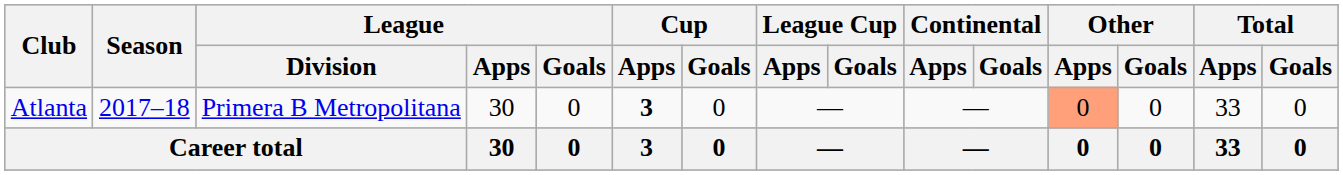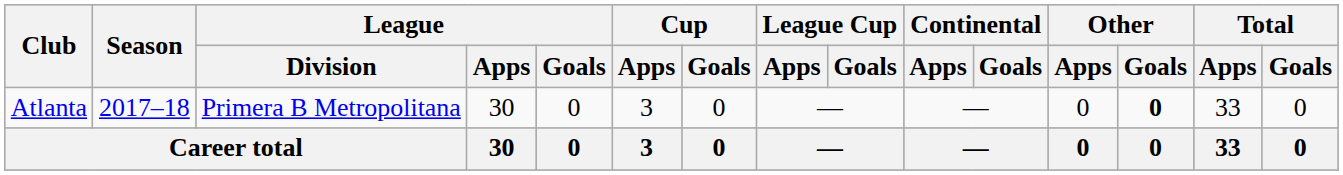(647, 107) bold -> (647, 107) normal
(1083, 107) lightsalmon background -> (1083, 107) no background
(1155, 107) normal -> (1155, 107) bold
